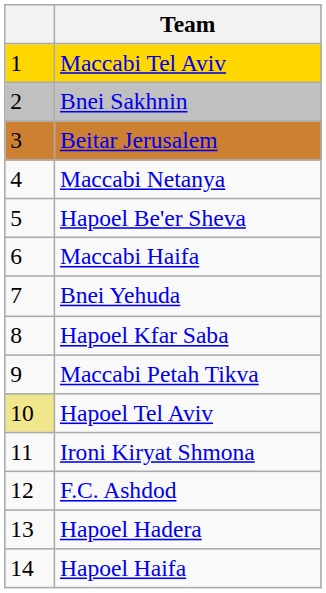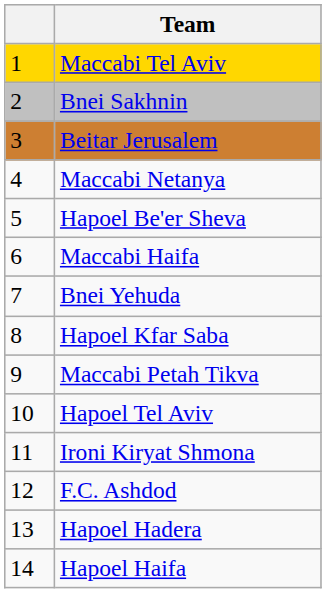(22, 412) khaki background -> (22, 412) no background
